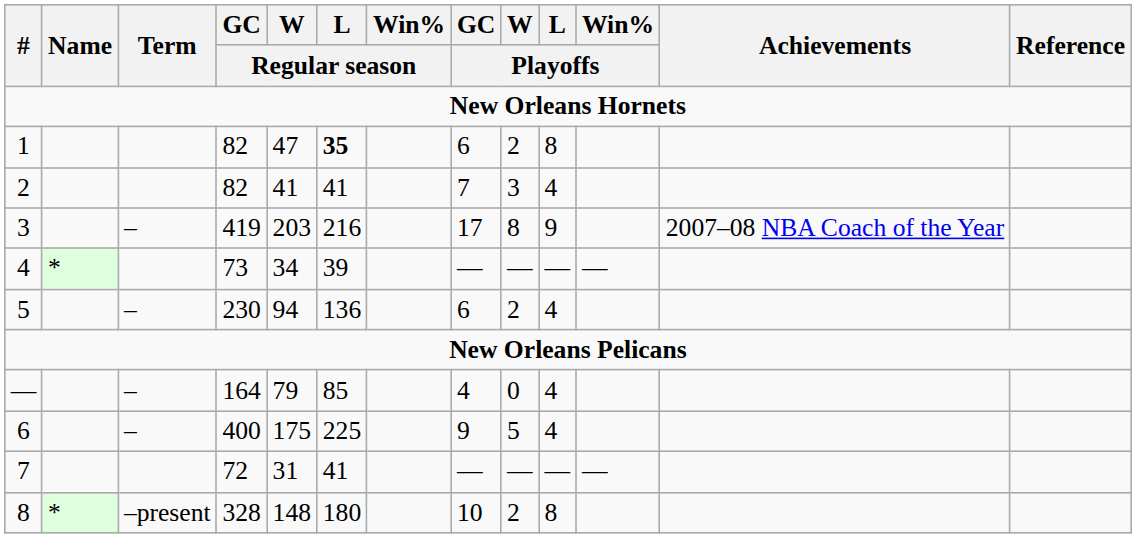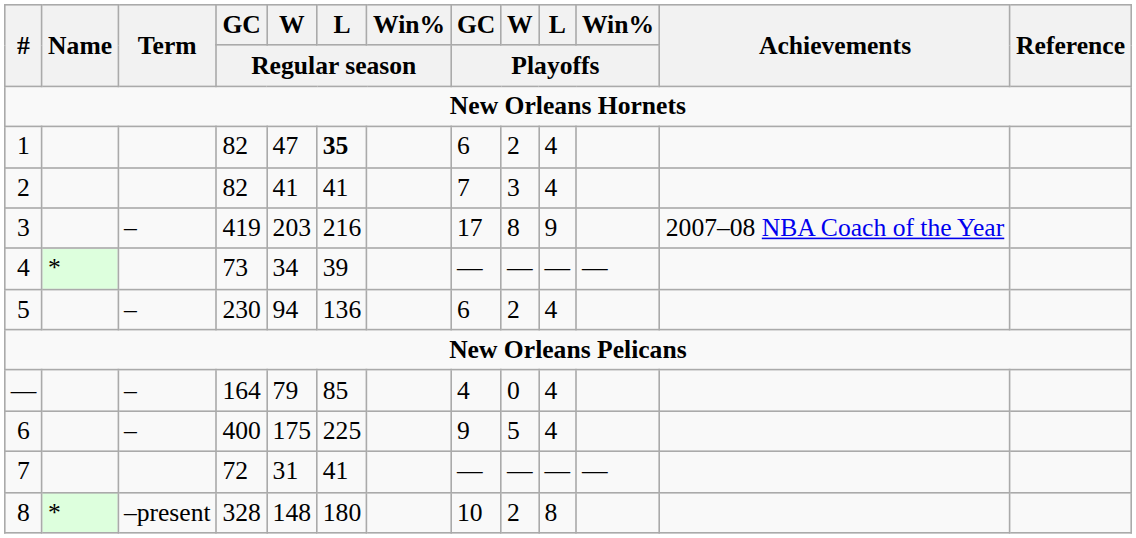(551, 146) 8 -> (551, 146) 4
